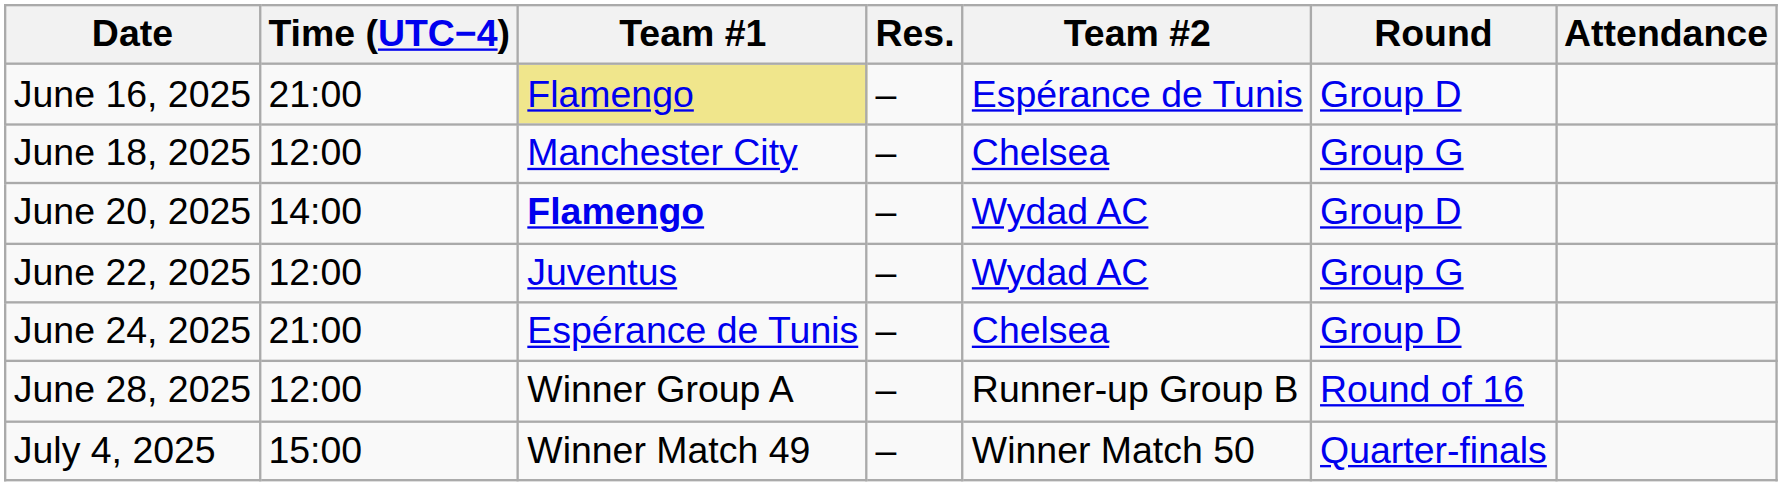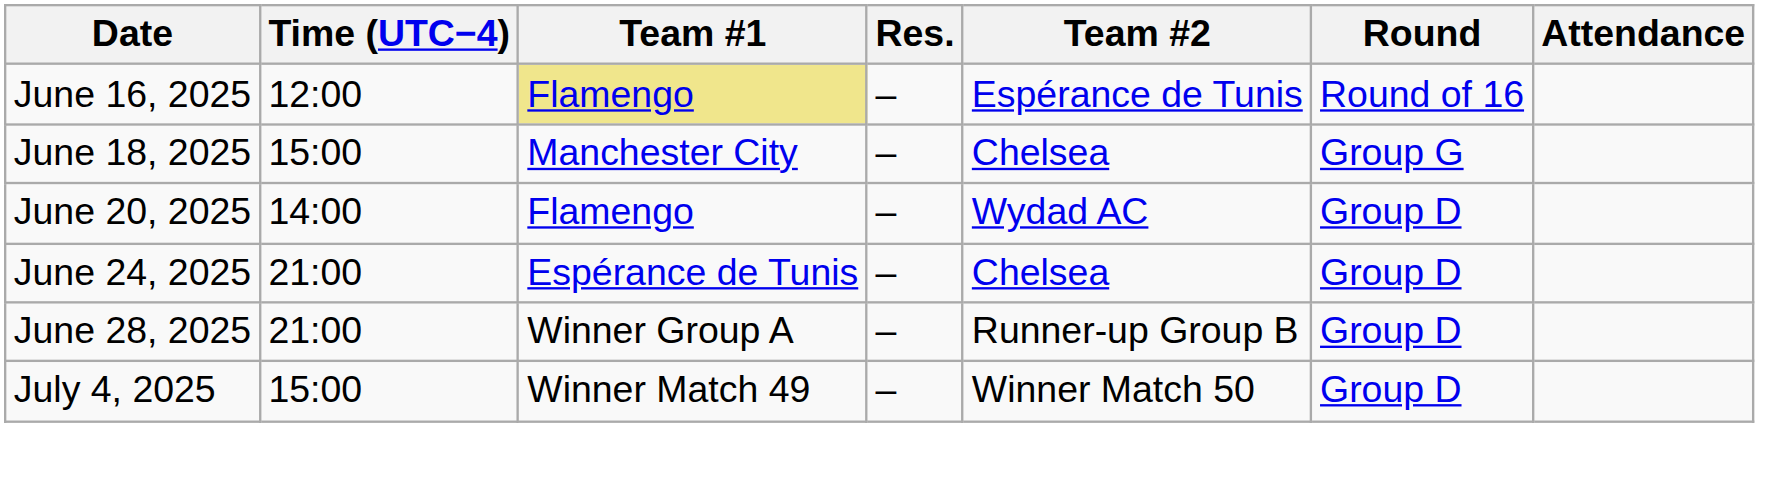(315, 93) 21:00 -> (315, 93) 12:00
(1391, 93) Group D -> (1422, 93) Round of 16
(315, 152) 12:00 -> (315, 152) 15:00
(616, 212) bold -> (611, 212) normal
- row: (132, 271)
(315, 390) 12:00 -> (315, 331) 21:00
(1422, 390) Round of 16 -> (1391, 331) Group D
(1433, 449) Quarter-finals -> (1391, 390) Group D
